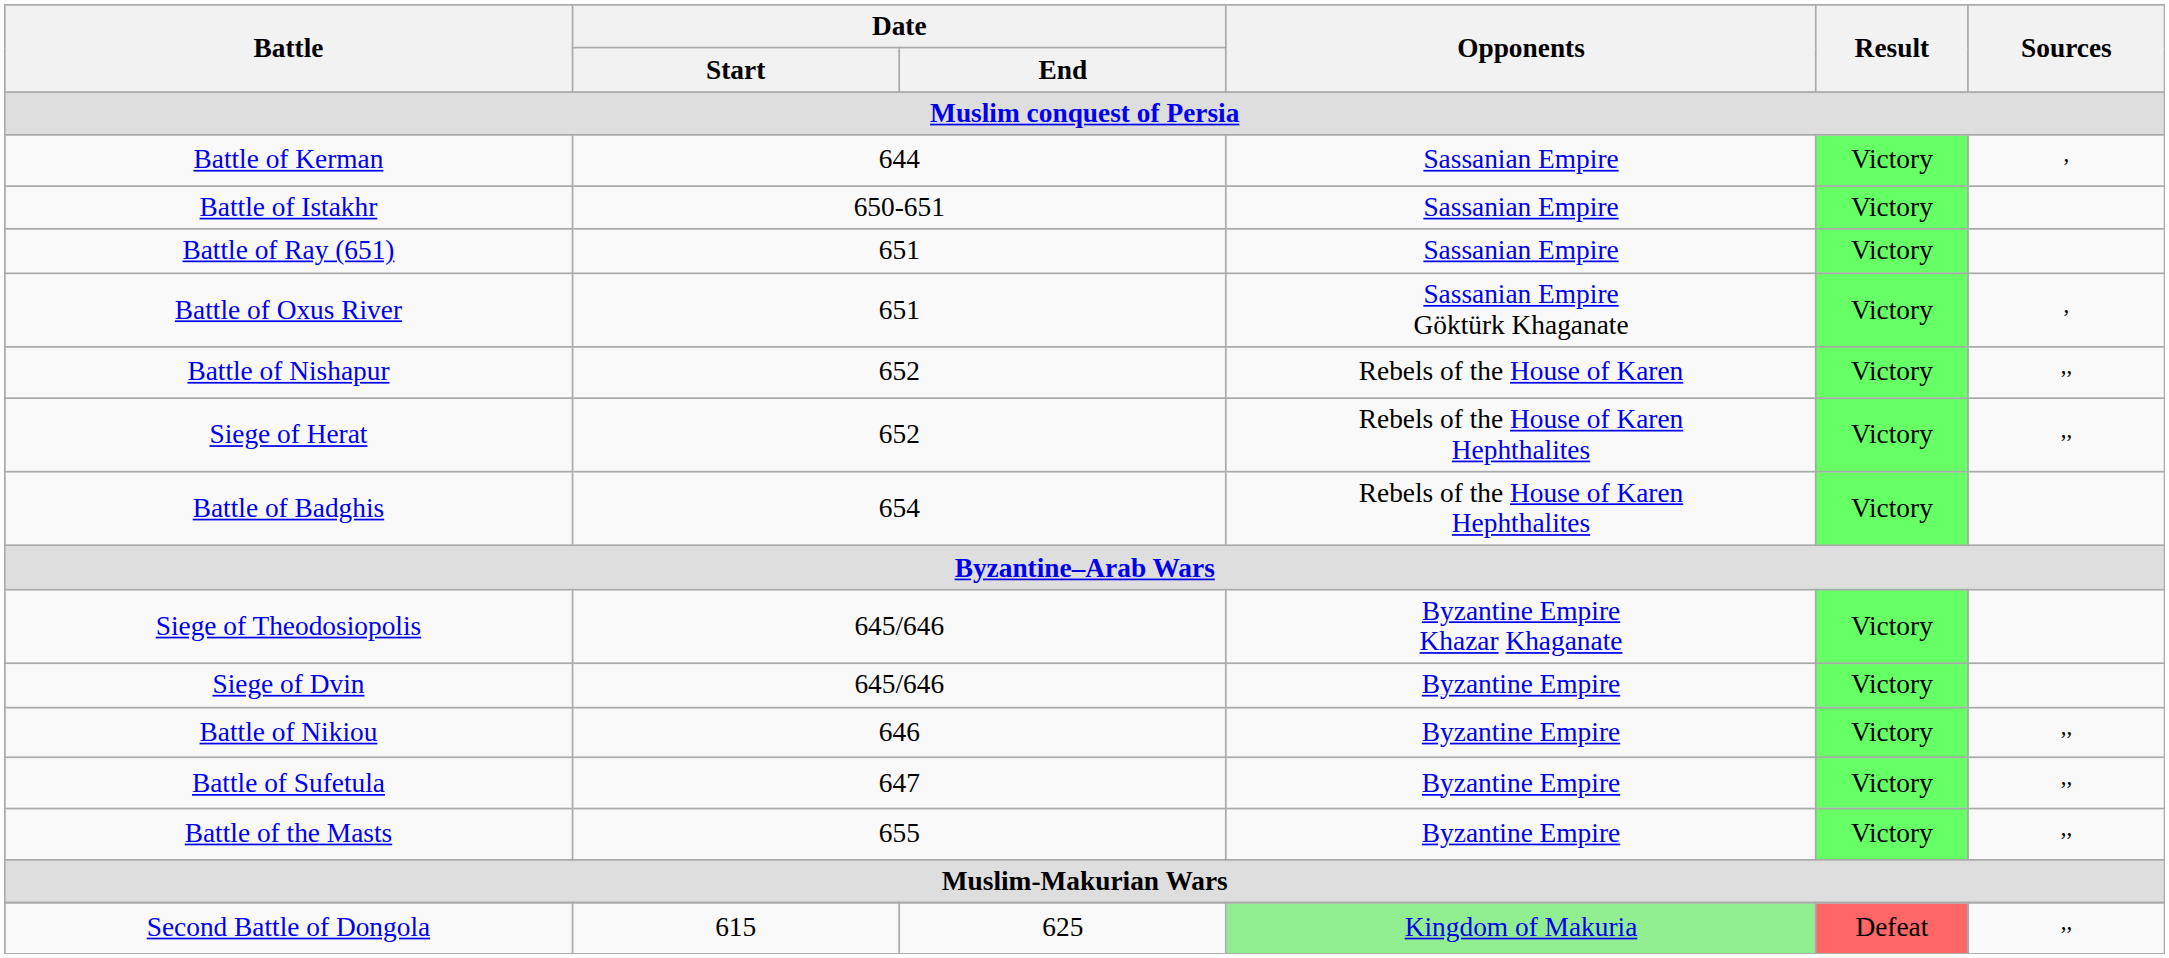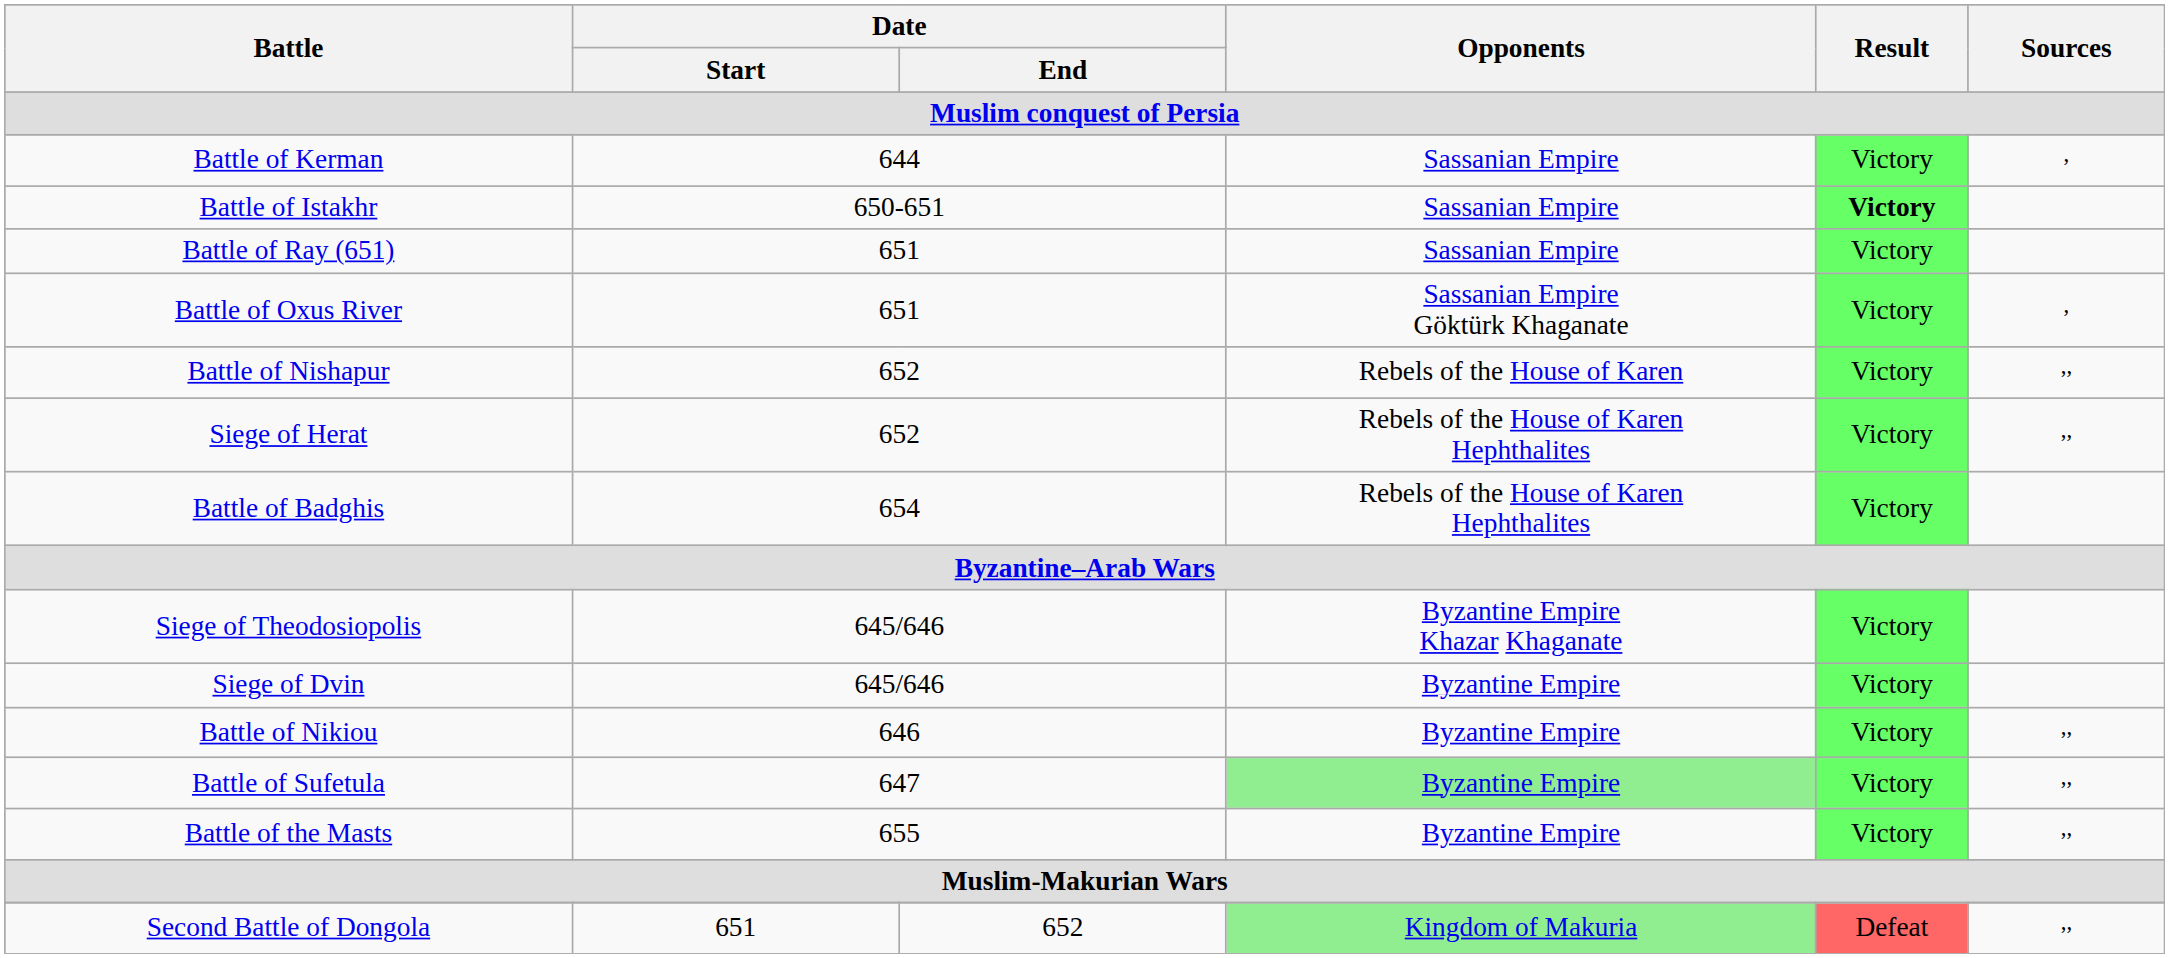(1892, 207) normal -> (1892, 207) bold
(1521, 782) no background -> (1521, 782) lightgreen background
(736, 927) 615 -> (736, 927) 651
(1063, 927) 625 -> (1063, 927) 652
